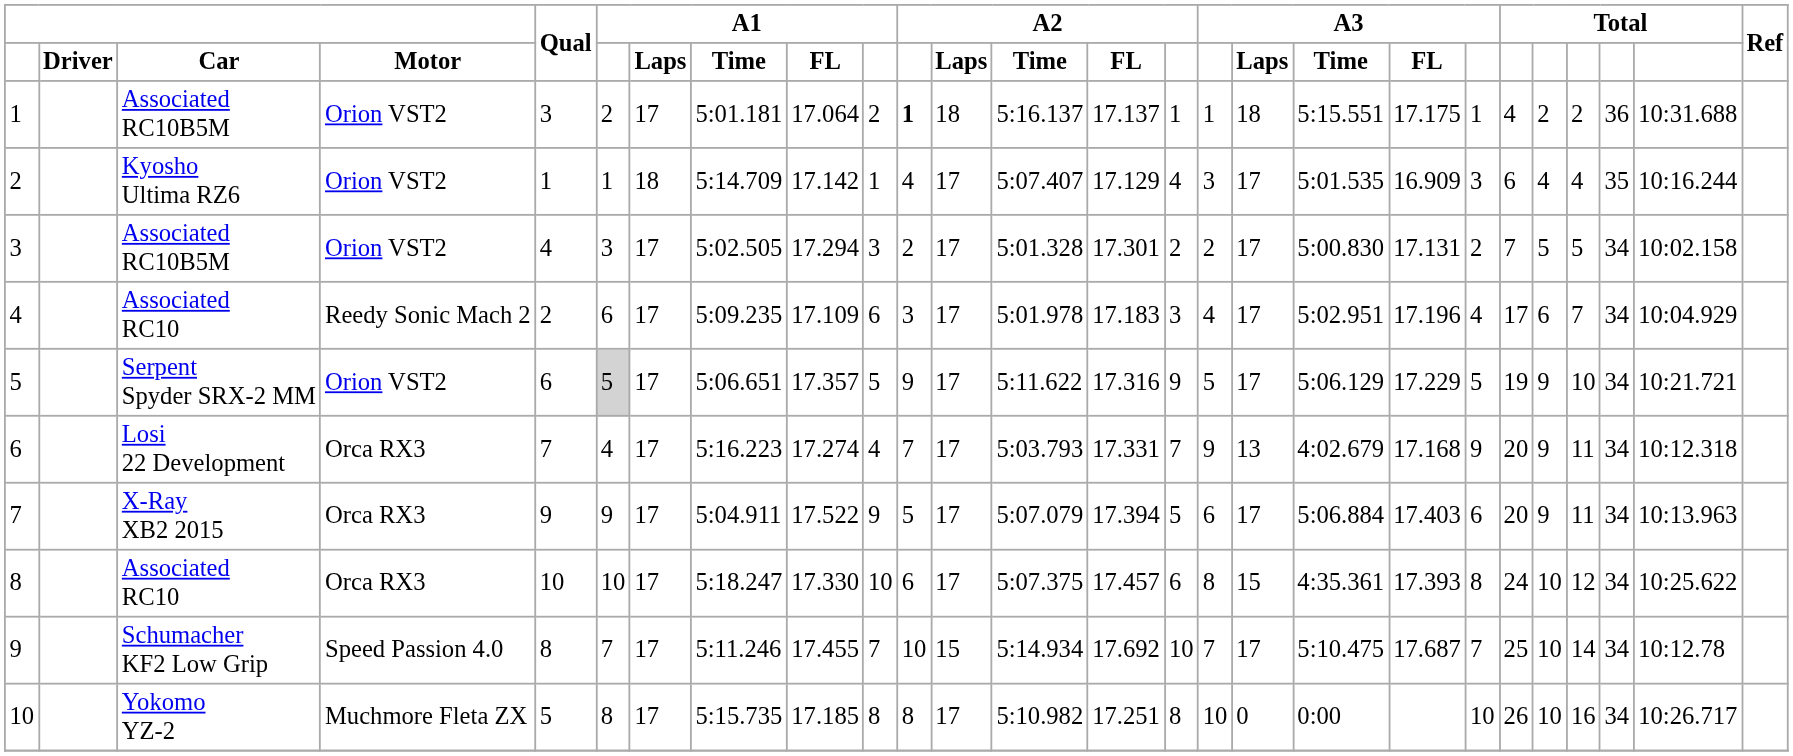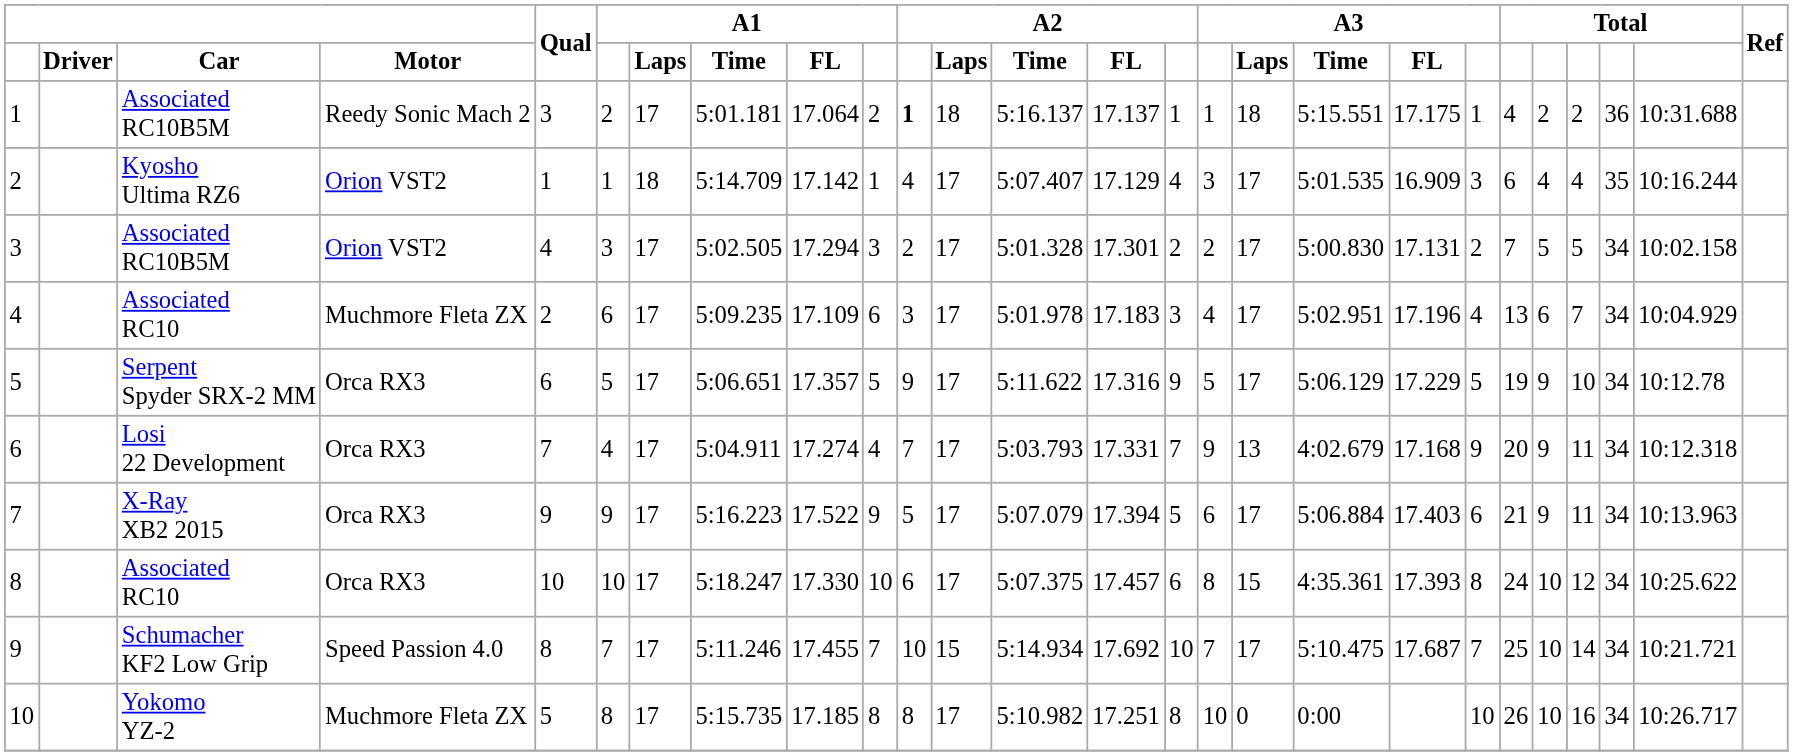(386, 114) Orion VST2 -> (428, 114) Reedy Sonic Mach 2
(428, 314) Reedy Sonic Mach 2 -> (426, 314) Muchmore Fleta ZX
(1516, 314) 17 -> (1516, 314) 13
(386, 381) Orion VST2 -> (375, 381) Orca RX3
(607, 381) lightgrey background -> (607, 381) no background
(1688, 381) 10:21.721 -> (1682, 381) 10:12.78
(739, 448) 5:16.223 -> (738, 448) 5:04.911
(738, 515) 5:04.911 -> (739, 515) 5:16.223
(1516, 515) 20 -> (1516, 515) 21
(1682, 649) 10:12.78 -> (1688, 649) 10:21.721
